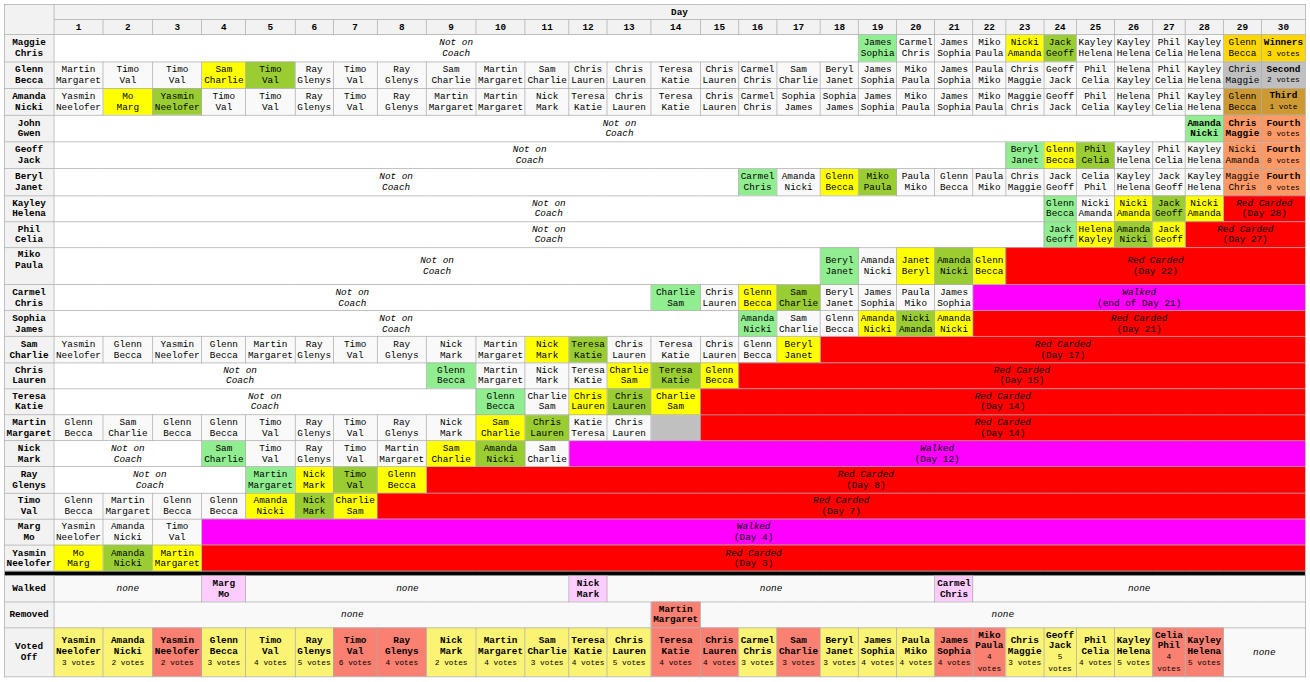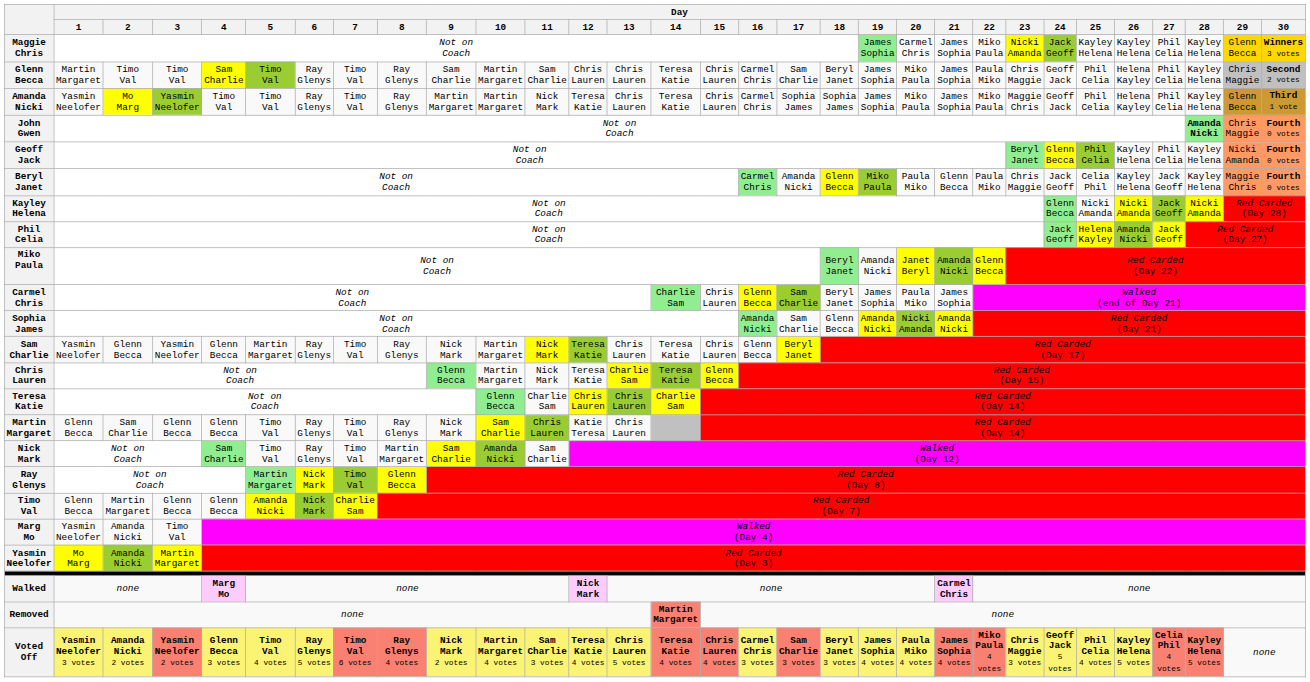(1242, 129) bold -> (1242, 129) normal
